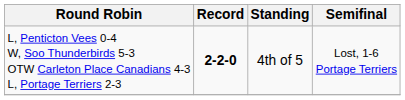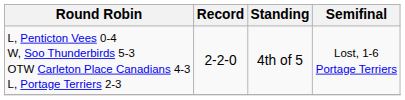(220, 60) bold -> (220, 60) normal
